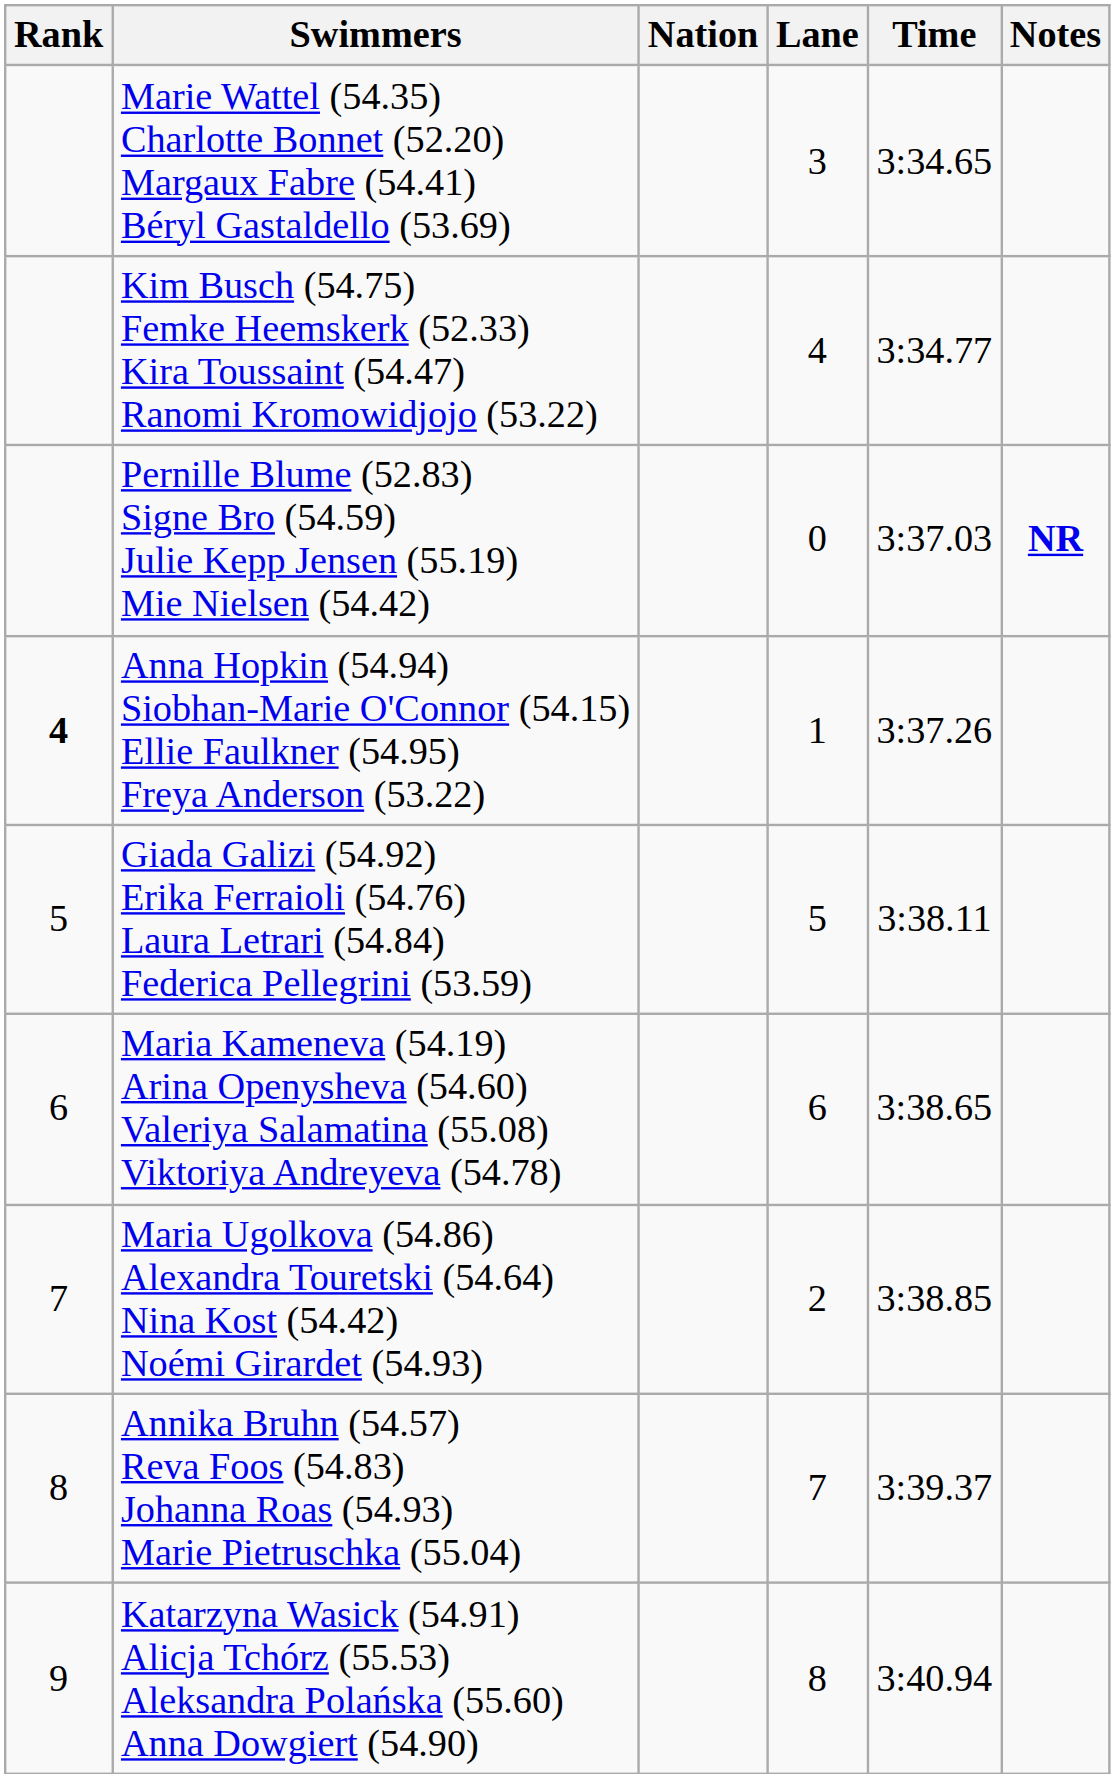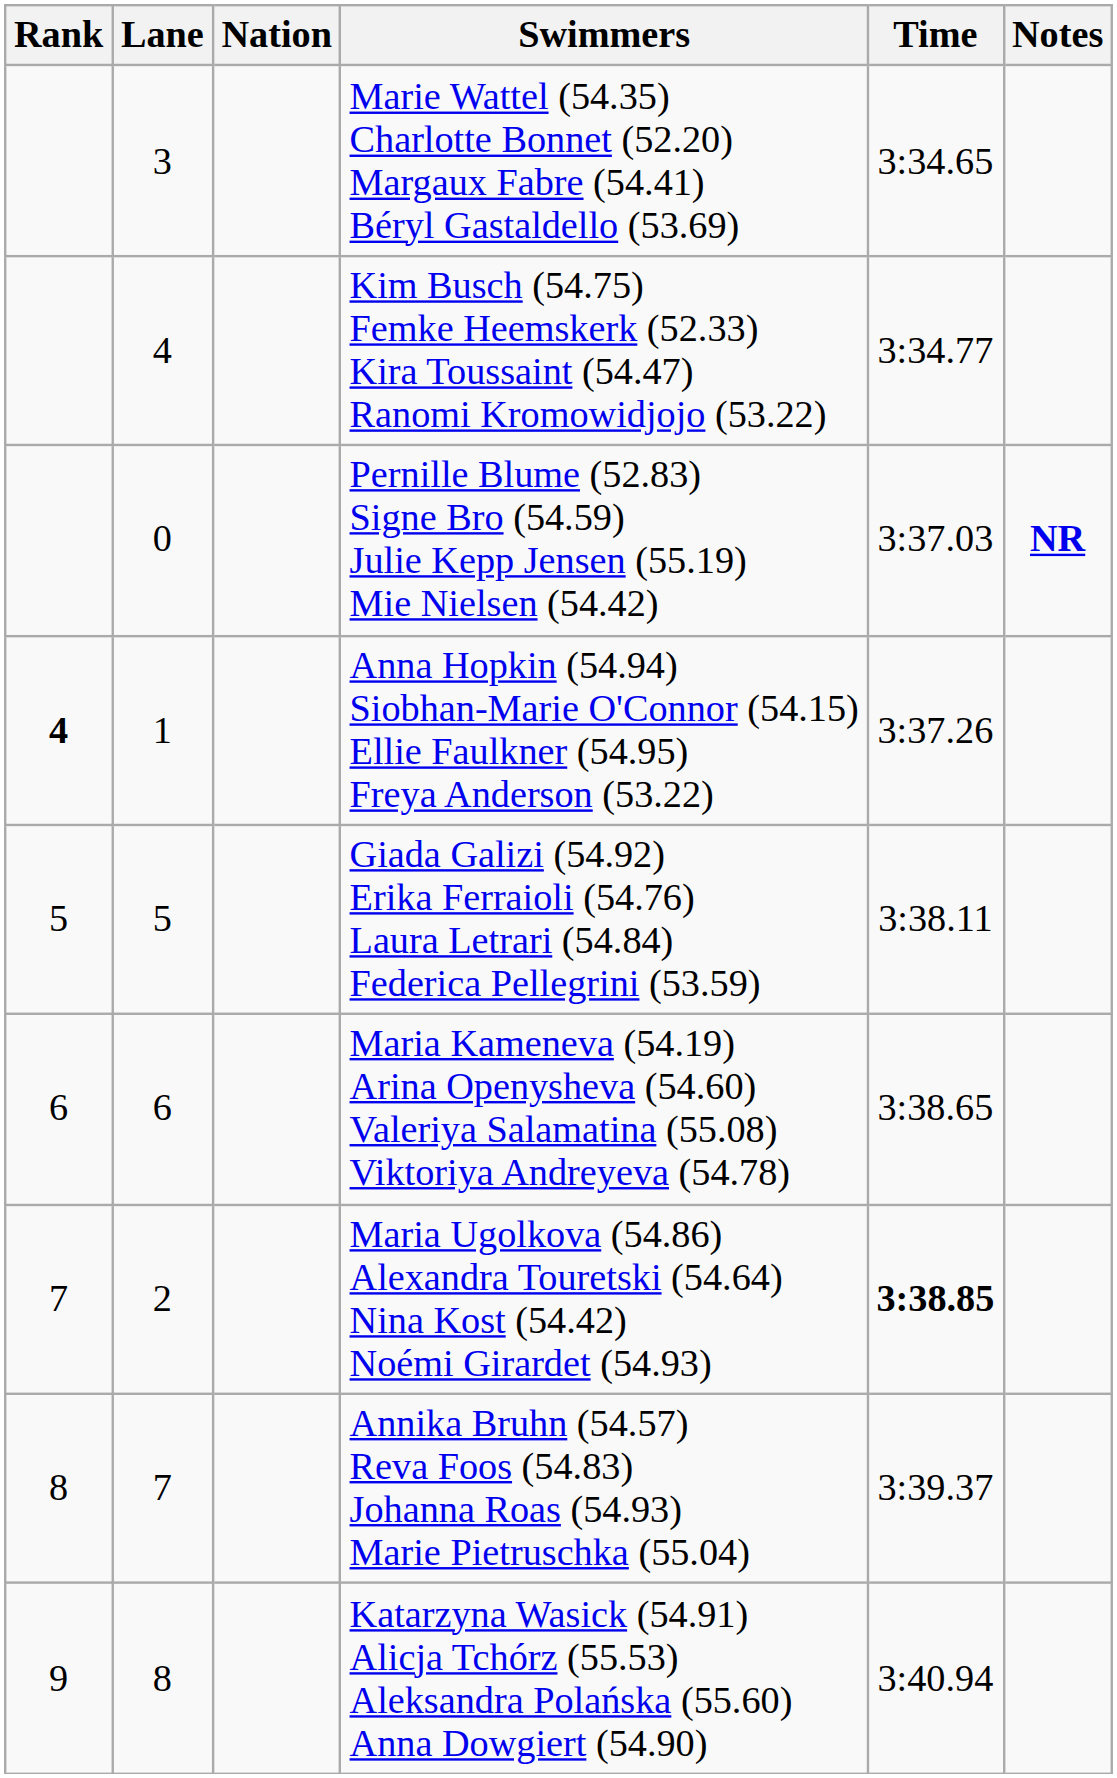columns swapped: (817, 34) <-> (376, 34)
(934, 1298) normal -> (935, 1298) bold
